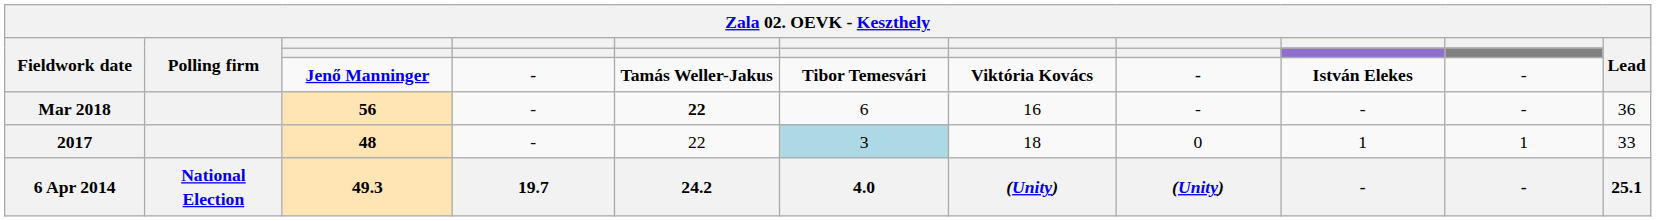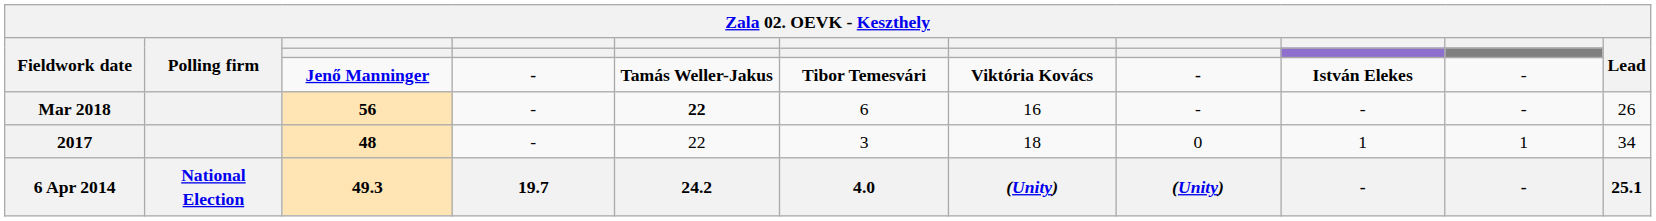(1627, 109) 36 -> (1627, 109) 26
(864, 142) lightblue background -> (864, 142) no background
(1627, 142) 33 -> (1627, 142) 34
